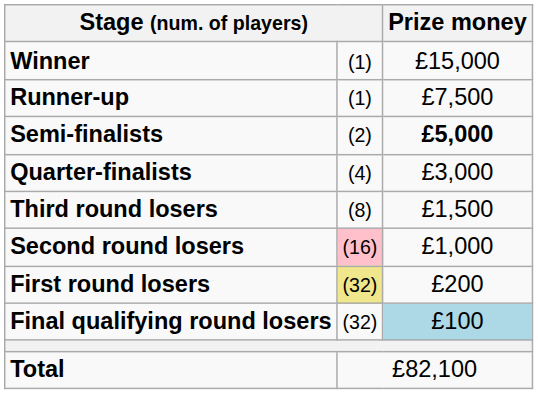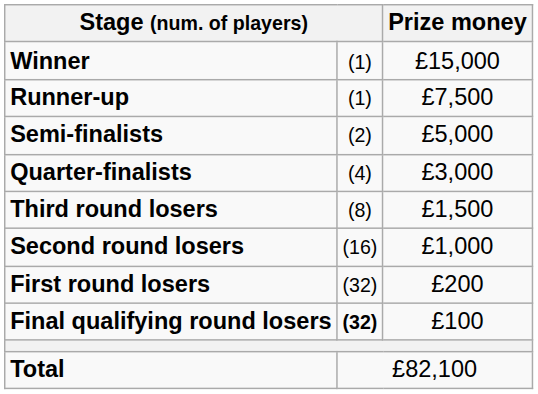(457, 135) bold -> (457, 135) normal
(360, 248) pink background -> (360, 248) no background
(360, 285) khaki background -> (360, 285) no background
(360, 323) normal -> (360, 321) bold
(457, 321) lightblue background -> (457, 321) no background
